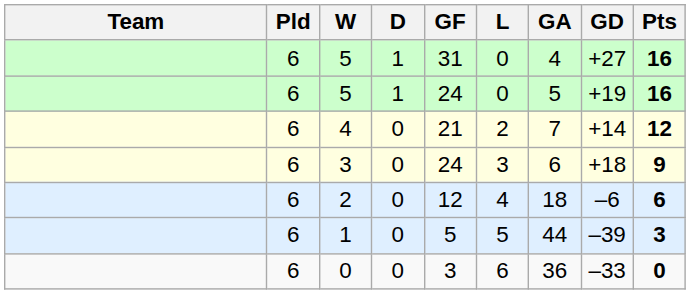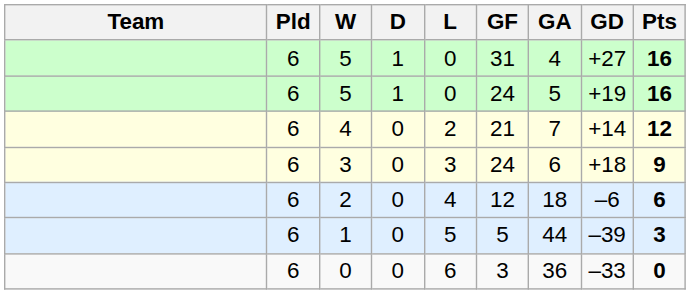columns swapped: (502, 22) <-> (450, 22)
